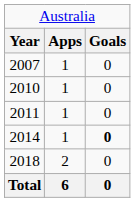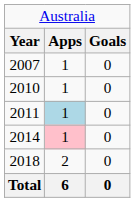(65, 112) no background -> (65, 112) lightblue background
(65, 137) no background -> (65, 137) pink background
(108, 137) bold -> (108, 137) normal
